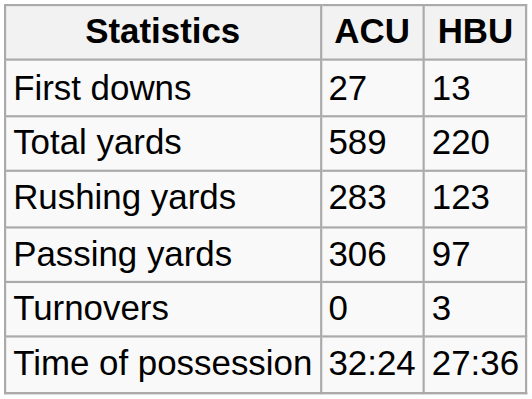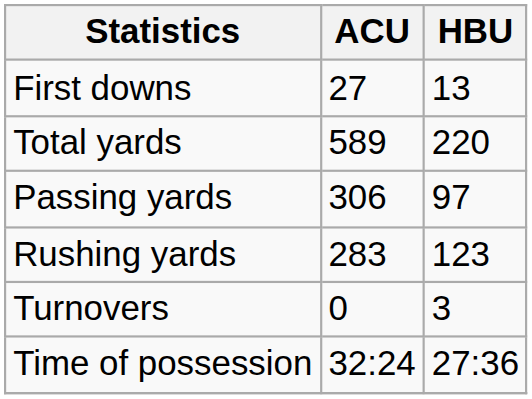rows swapped: (125, 198) <-> (123, 253)
